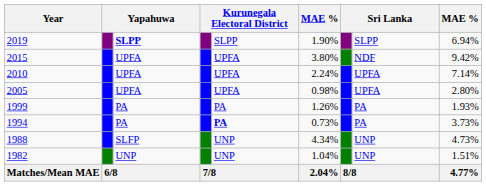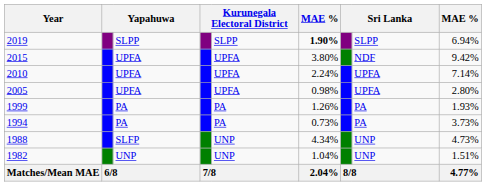(128, 40) bold -> (127, 40) normal
(325, 40) normal -> (324, 40) bold
(220, 123) bold -> (220, 123) normal
